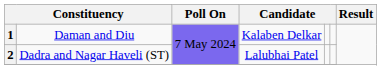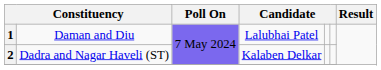(282, 34) Kalaben Delkar -> (282, 34) Lalubhai Patel
(282, 54) Lalubhai Patel -> (282, 54) Kalaben Delkar
